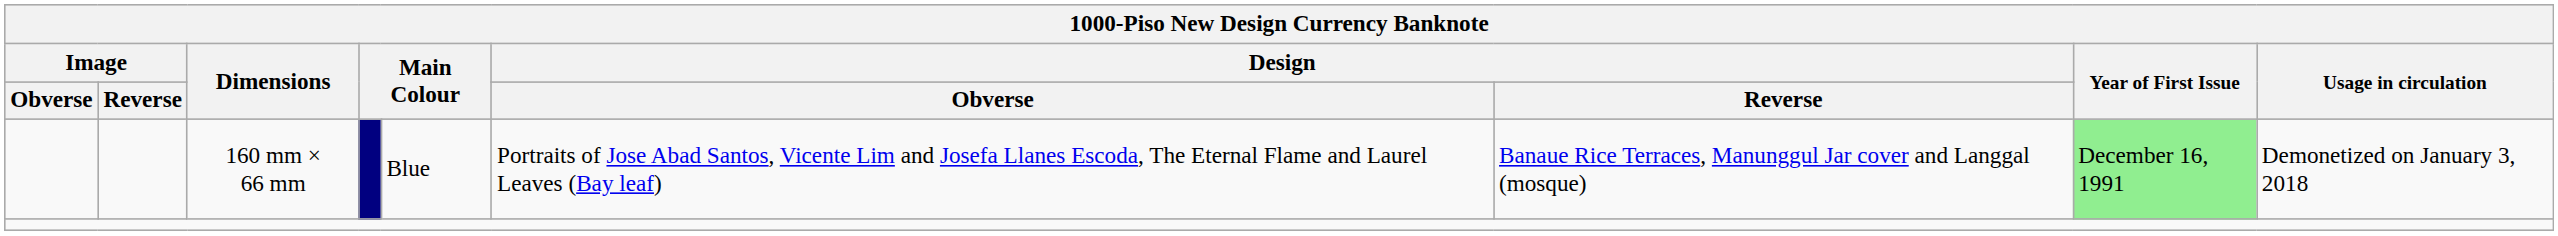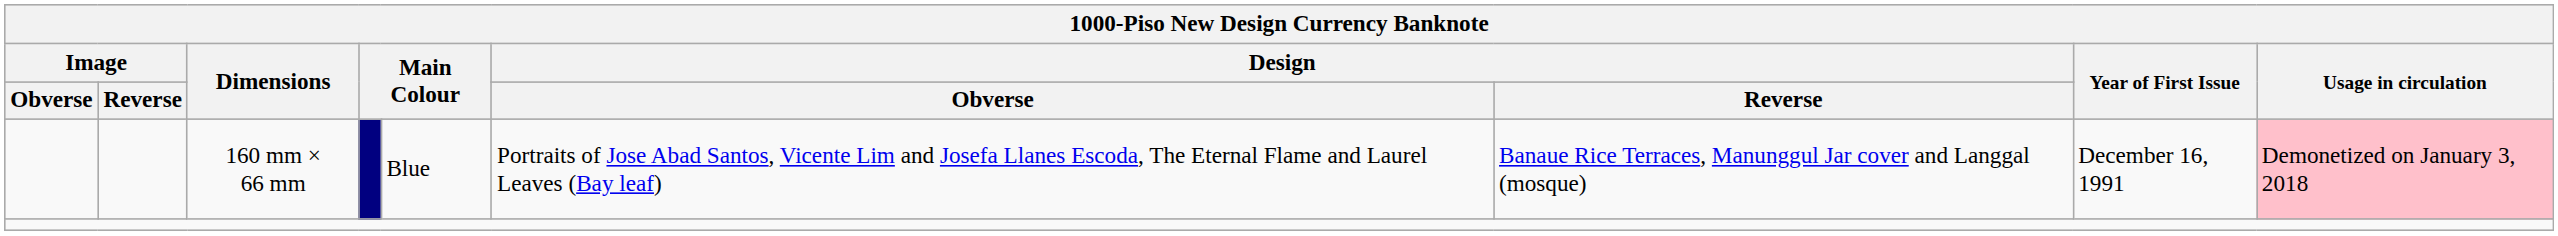(2143, 169) lightgreen background -> (2143, 169) no background
(2389, 169) no background -> (2389, 169) pink background
